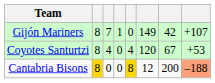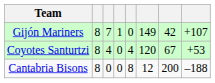(97, 68) gold background -> (97, 68) no background
(131, 68) gold background -> (131, 68) no background
(196, 68) lightsalmon background -> (196, 68) no background
